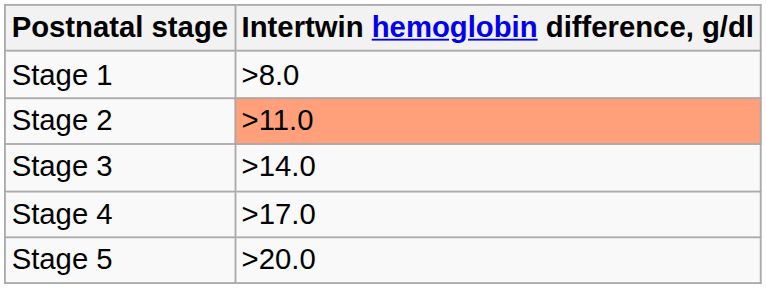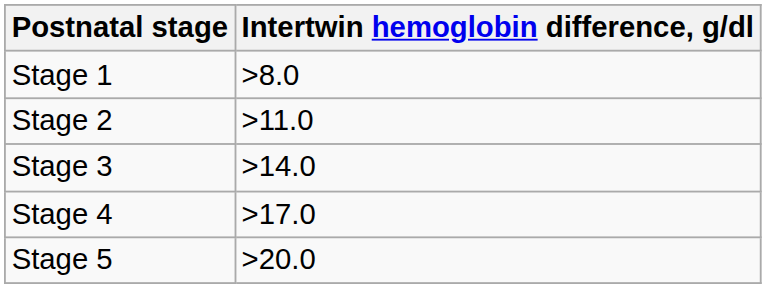(278, 120) lightsalmon background -> (278, 120) no background
